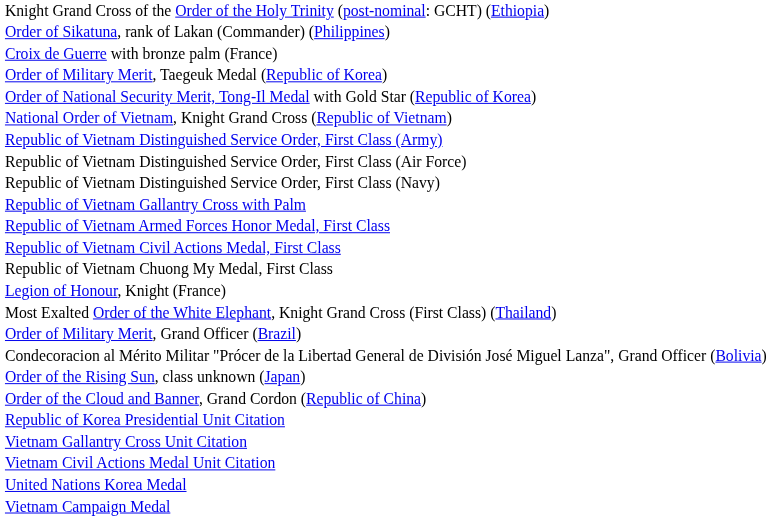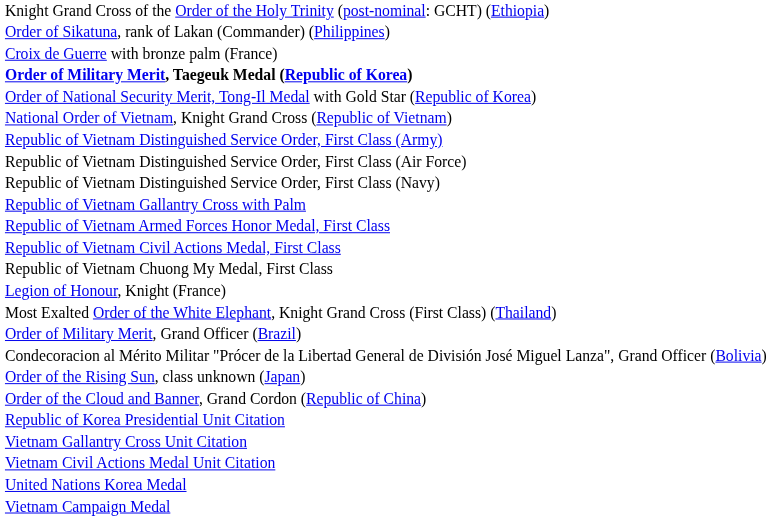(196, 75) normal -> (209, 75) bold
